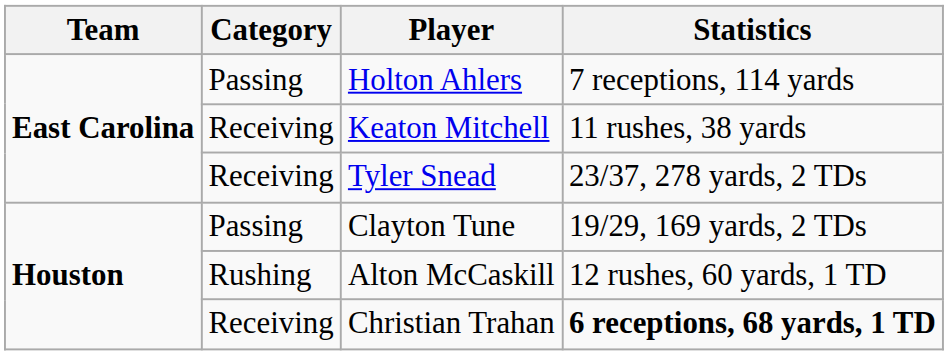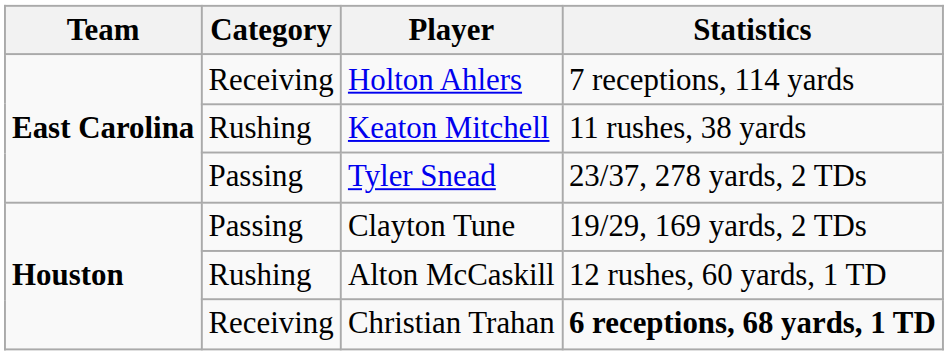(256, 78) Passing -> (271, 78) Receiving
(271, 127) Receiving -> (260, 127) Rushing
(271, 176) Receiving -> (256, 176) Passing
